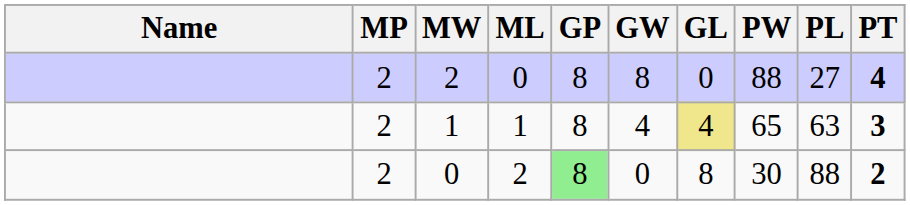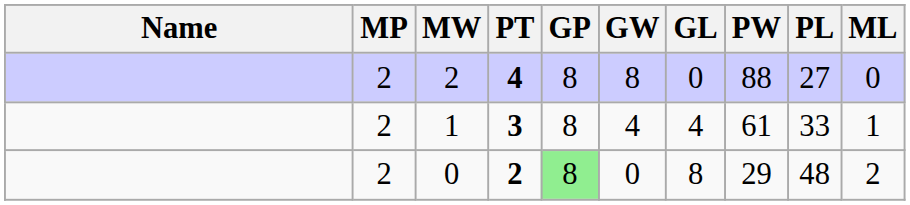columns swapped: (520, 28) <-> (878, 28)
(706, 125) khaki background -> (696, 125) no background
(767, 125) 65 -> (756, 125) 61
(825, 125) 63 -> (815, 125) 33
(767, 174) 30 -> (756, 174) 29
(825, 174) 88 -> (815, 174) 48
